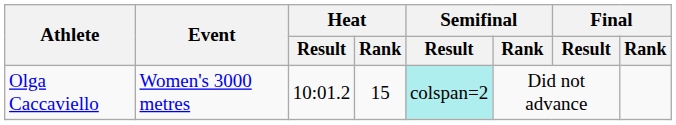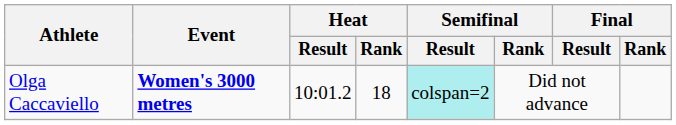(196, 92) normal -> (196, 92) bold
(380, 92) 15 -> (381, 92) 18
